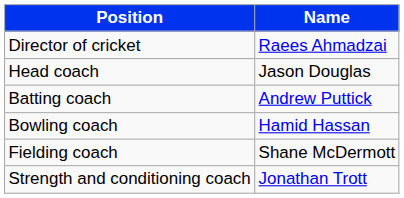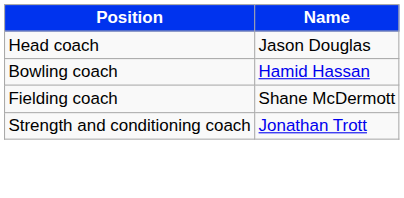- row: (74, 44)
- row: (60, 98)
